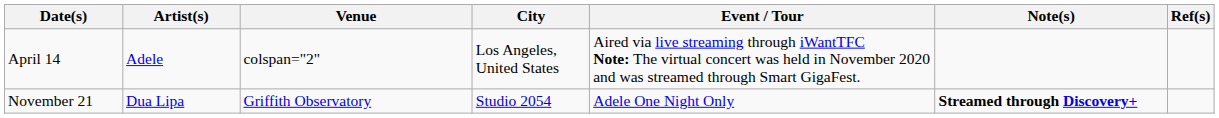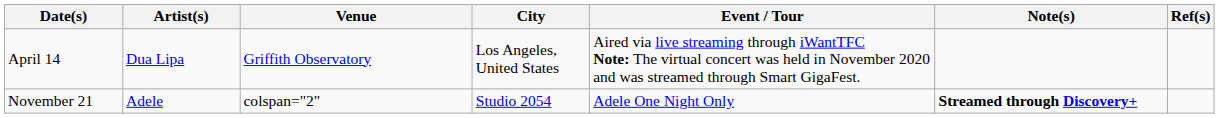(145, 58) Adele -> (155, 58) Dua Lipa
(282, 58) colspan="2" -> (307, 58) Griffith Observatory
(155, 100) Dua Lipa -> (145, 100) Adele
(307, 100) Griffith Observatory -> (282, 100) colspan="2"
